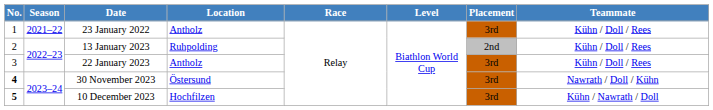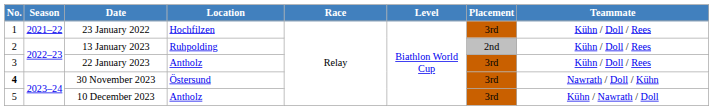(186, 29) Antholz -> (192, 29) Hochfilzen
(14, 96) bold -> (14, 96) normal
(192, 96) Hochfilzen -> (186, 96) Antholz
